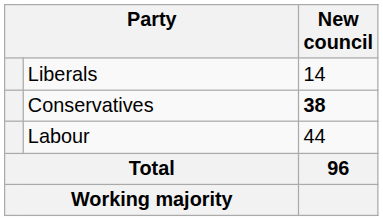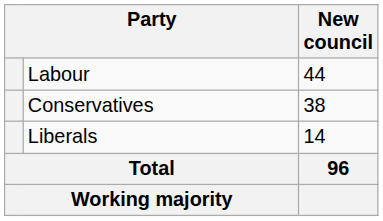rows swapped: (59, 136) <-> (63, 74)
(315, 105) bold -> (315, 105) normal
